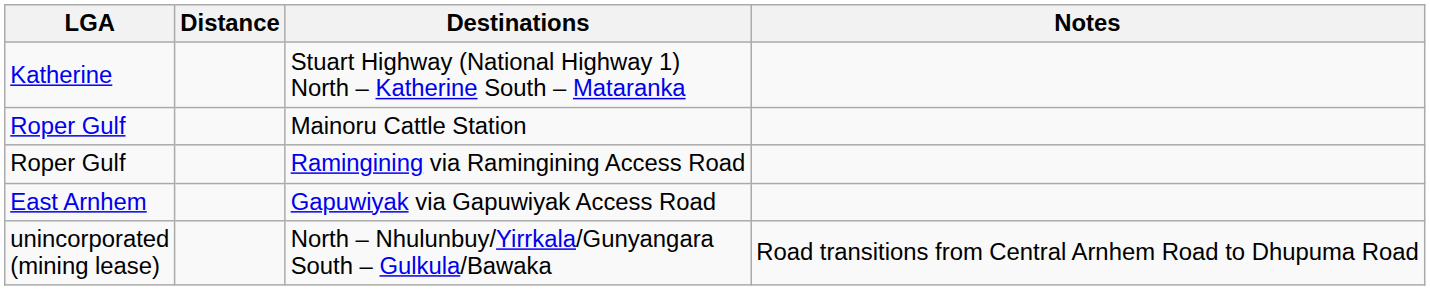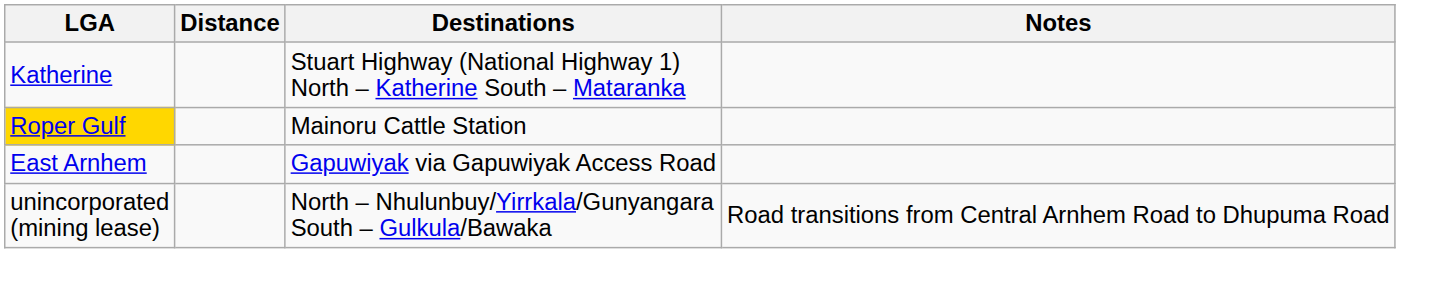(68, 125) no background -> (68, 125) gold background
- row: (518, 163)
